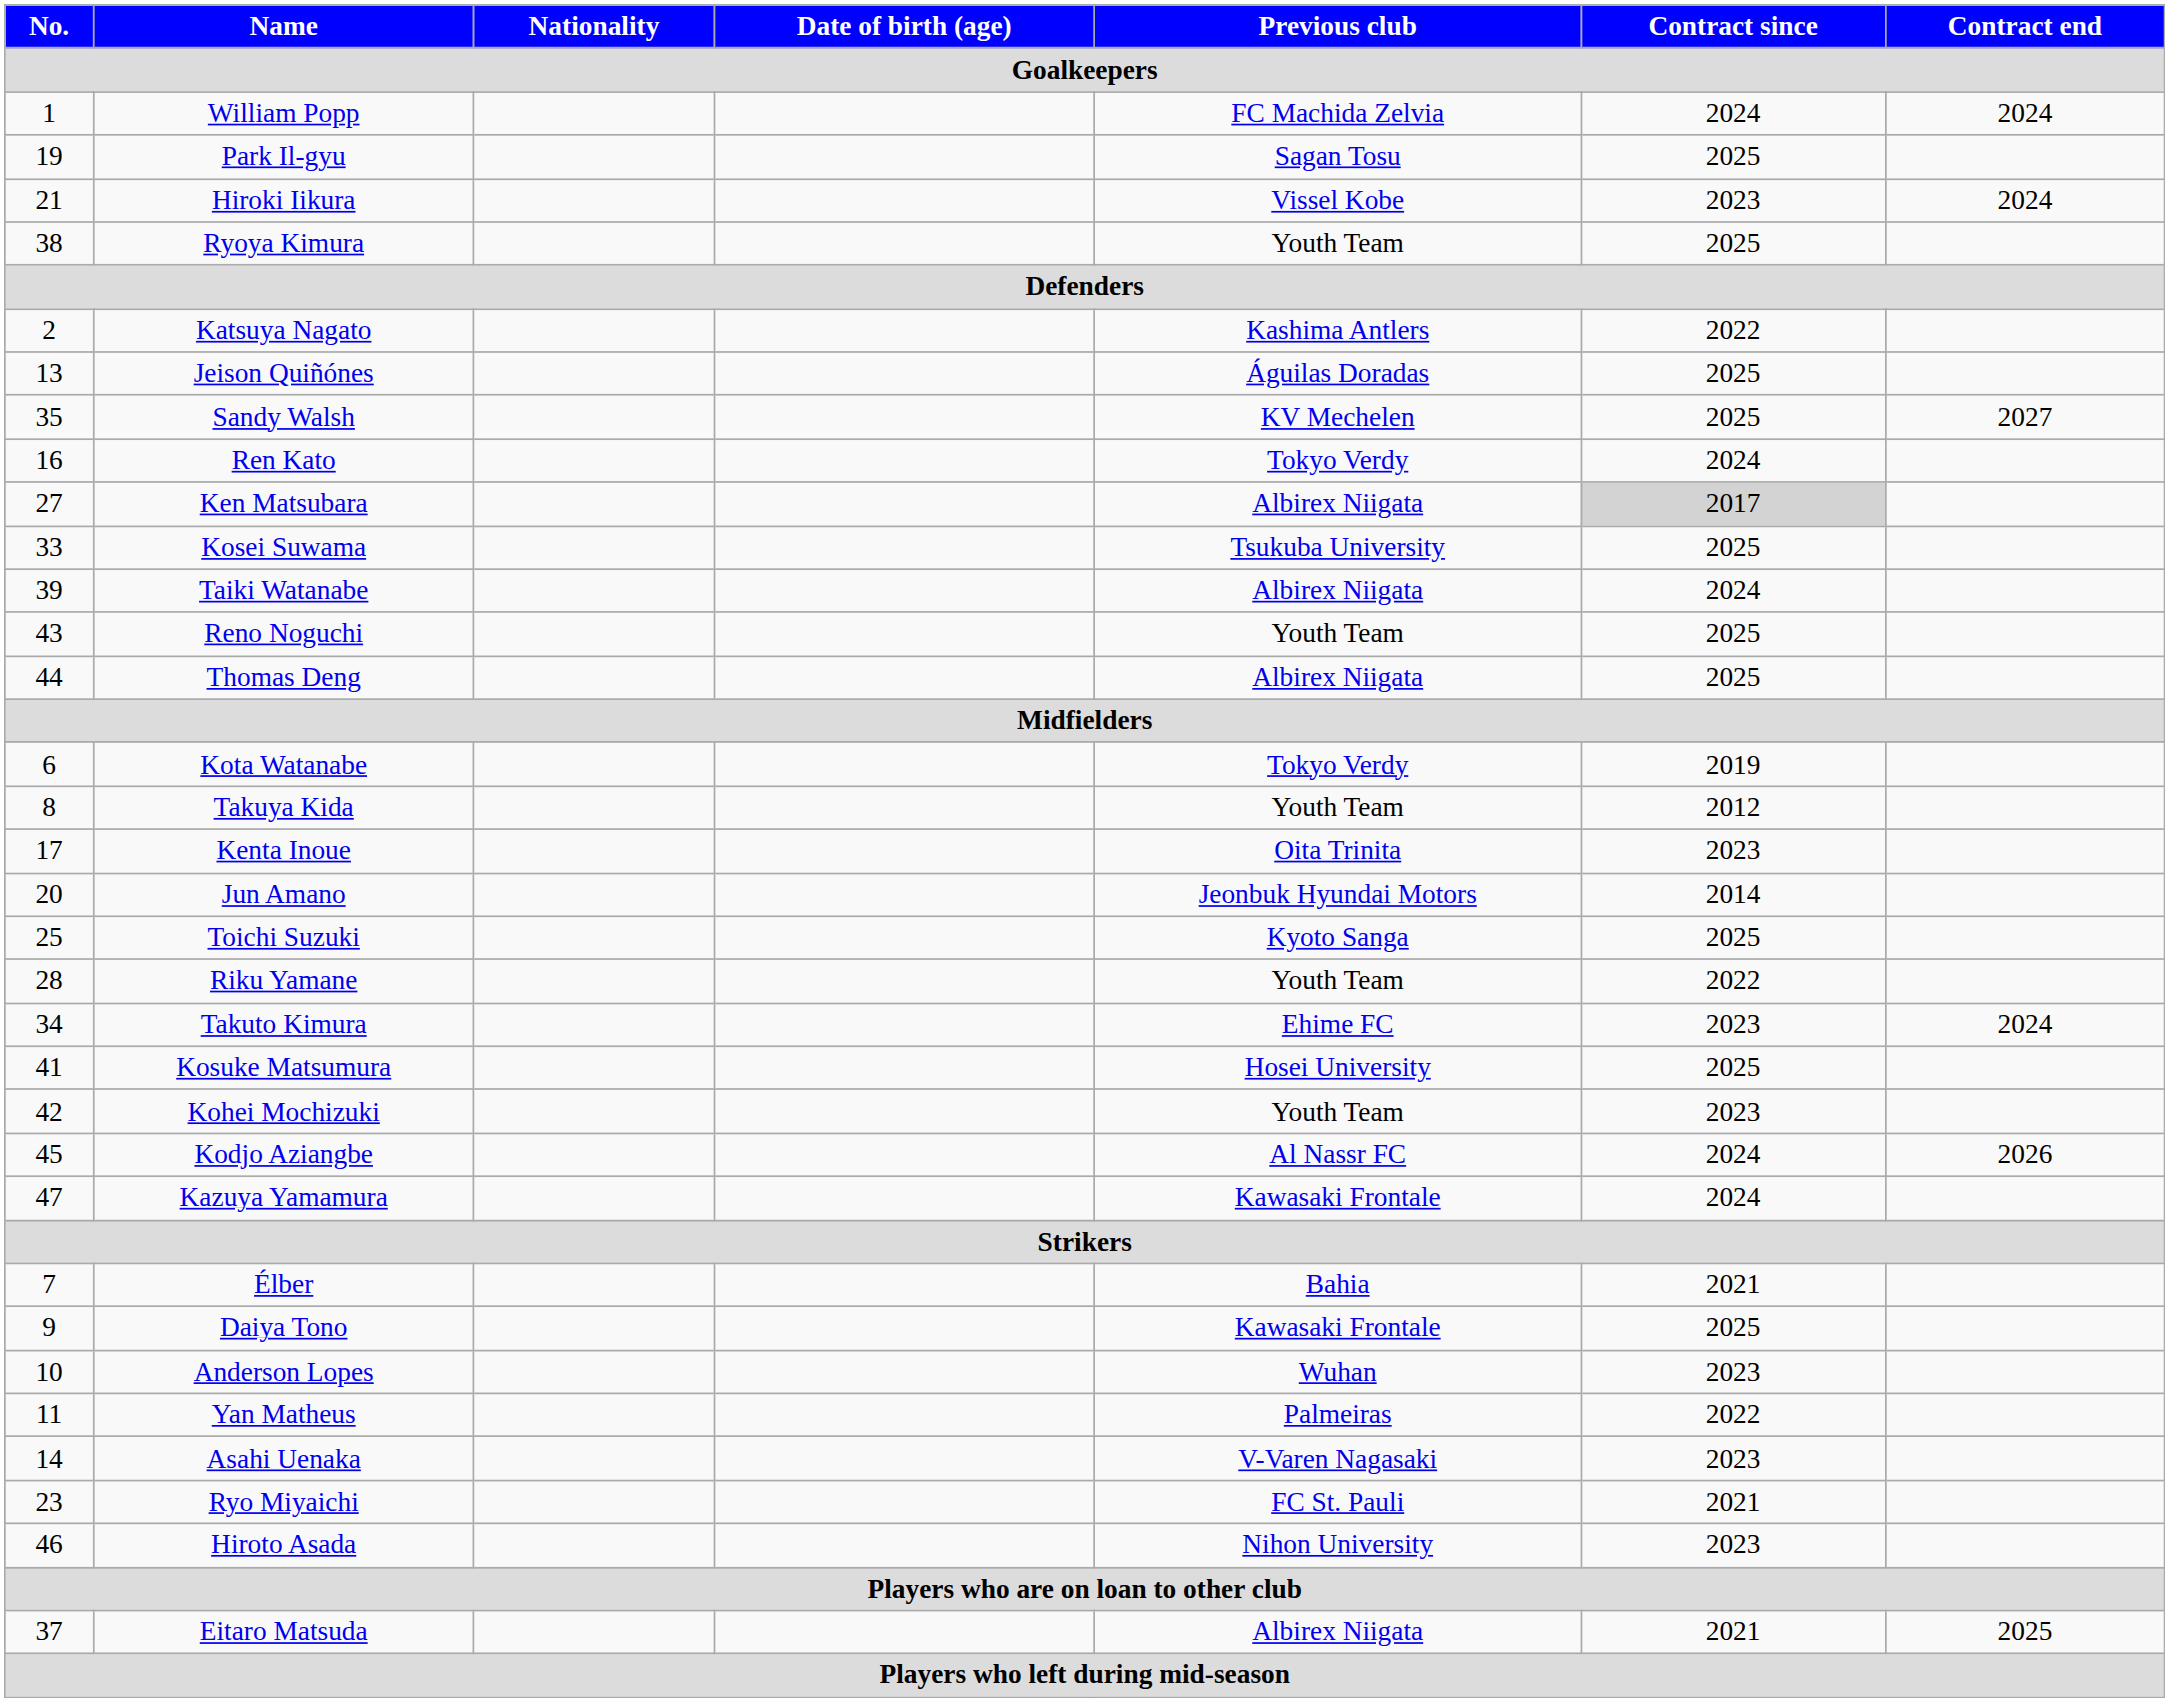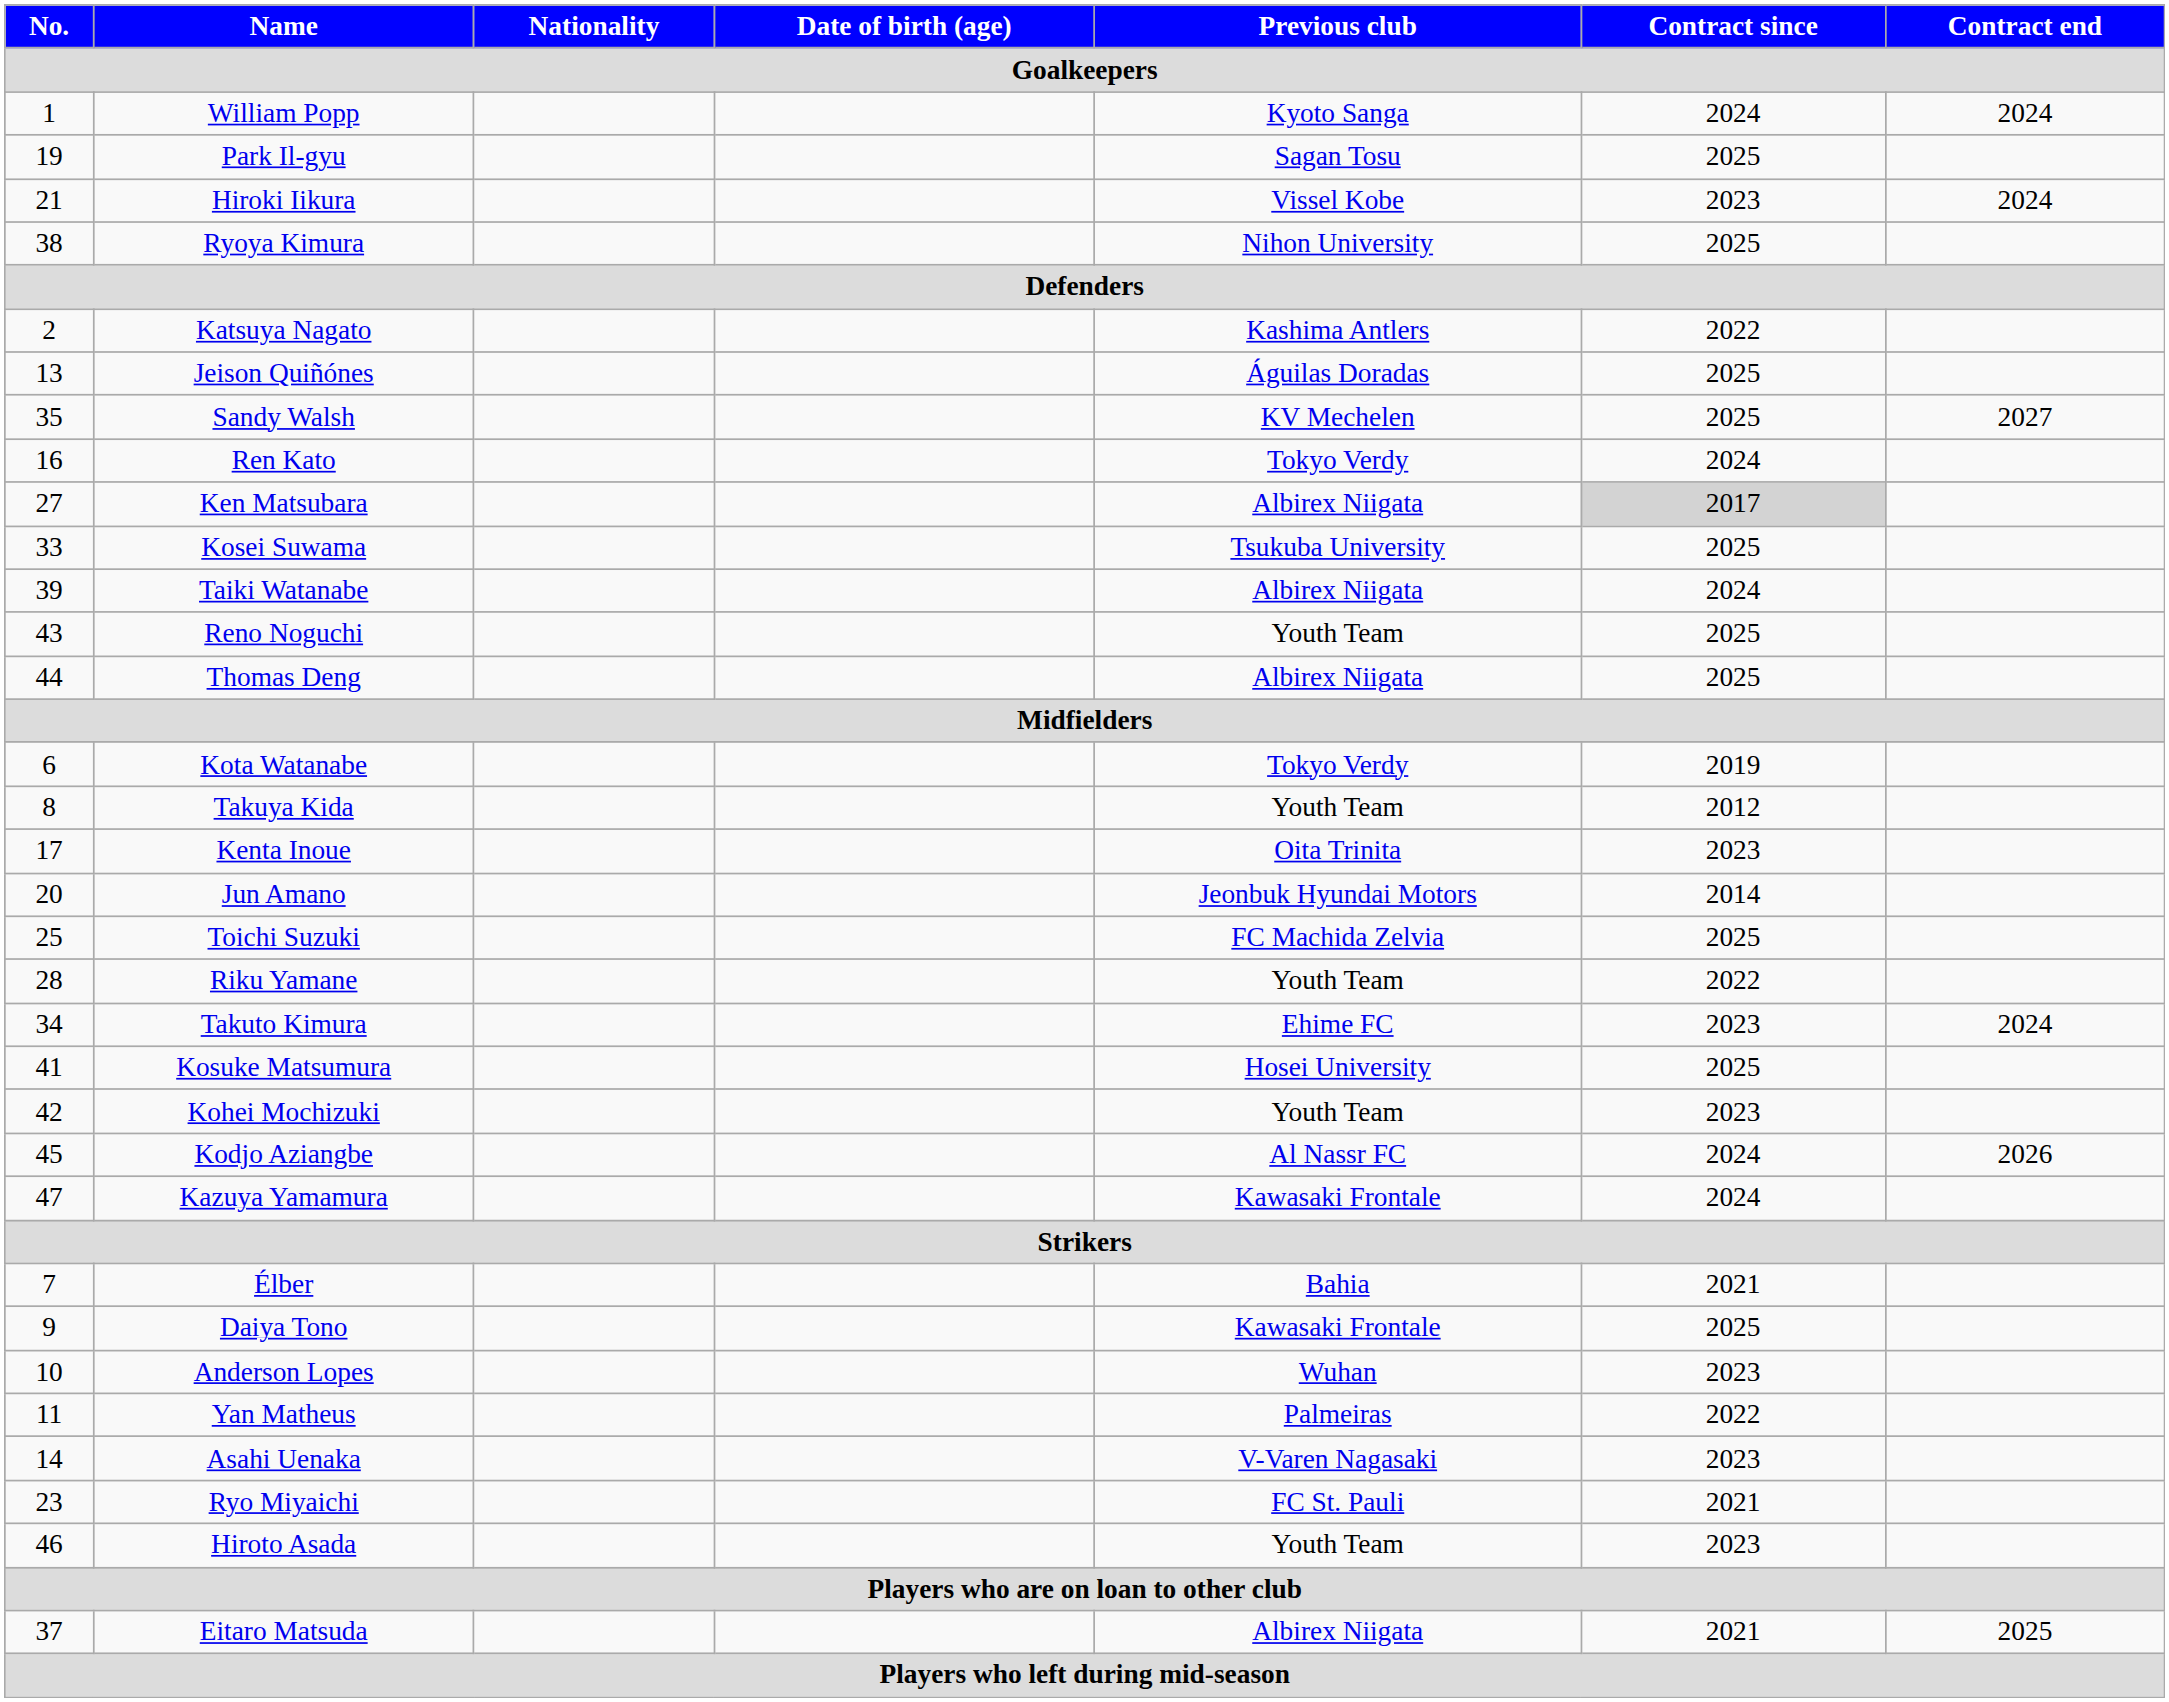(1338, 112) FC Machida Zelvia -> (1338, 112) Kyoto Sanga
(1338, 243) Youth Team -> (1338, 243) Nihon University
(1338, 937) Kyoto Sanga -> (1338, 937) FC Machida Zelvia
(1338, 1544) Nihon University -> (1338, 1544) Youth Team
